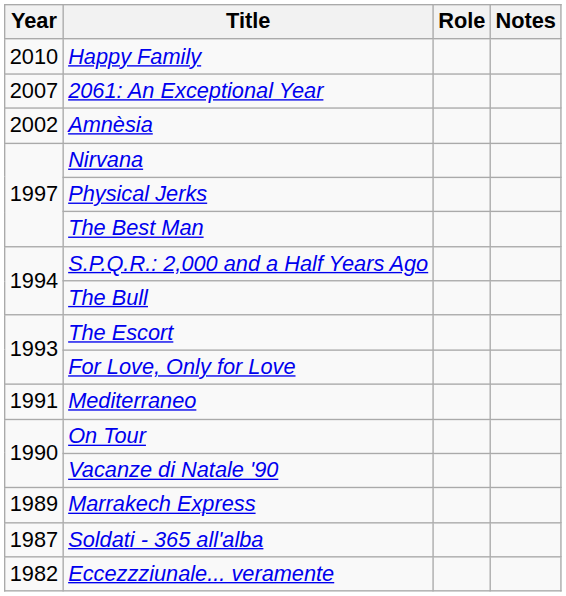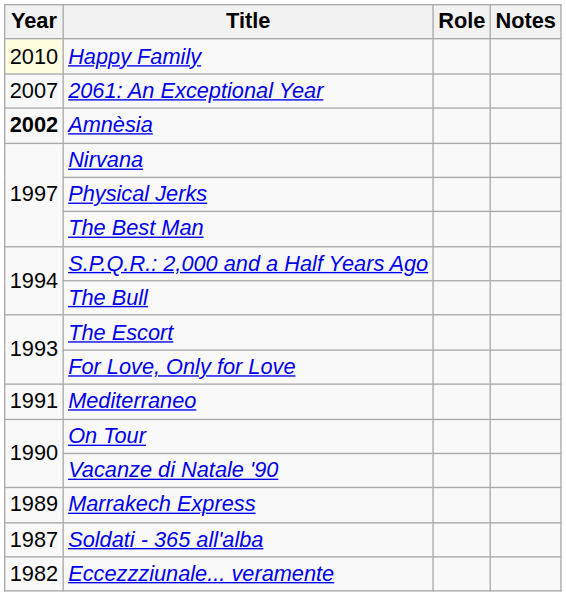(34, 56) no background -> (34, 56) lightyellow background
(34, 125) normal -> (34, 125) bold
